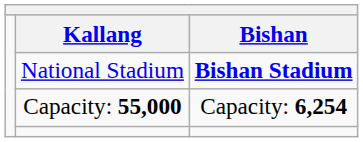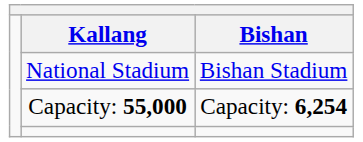(274, 70) bold -> (274, 70) normal
